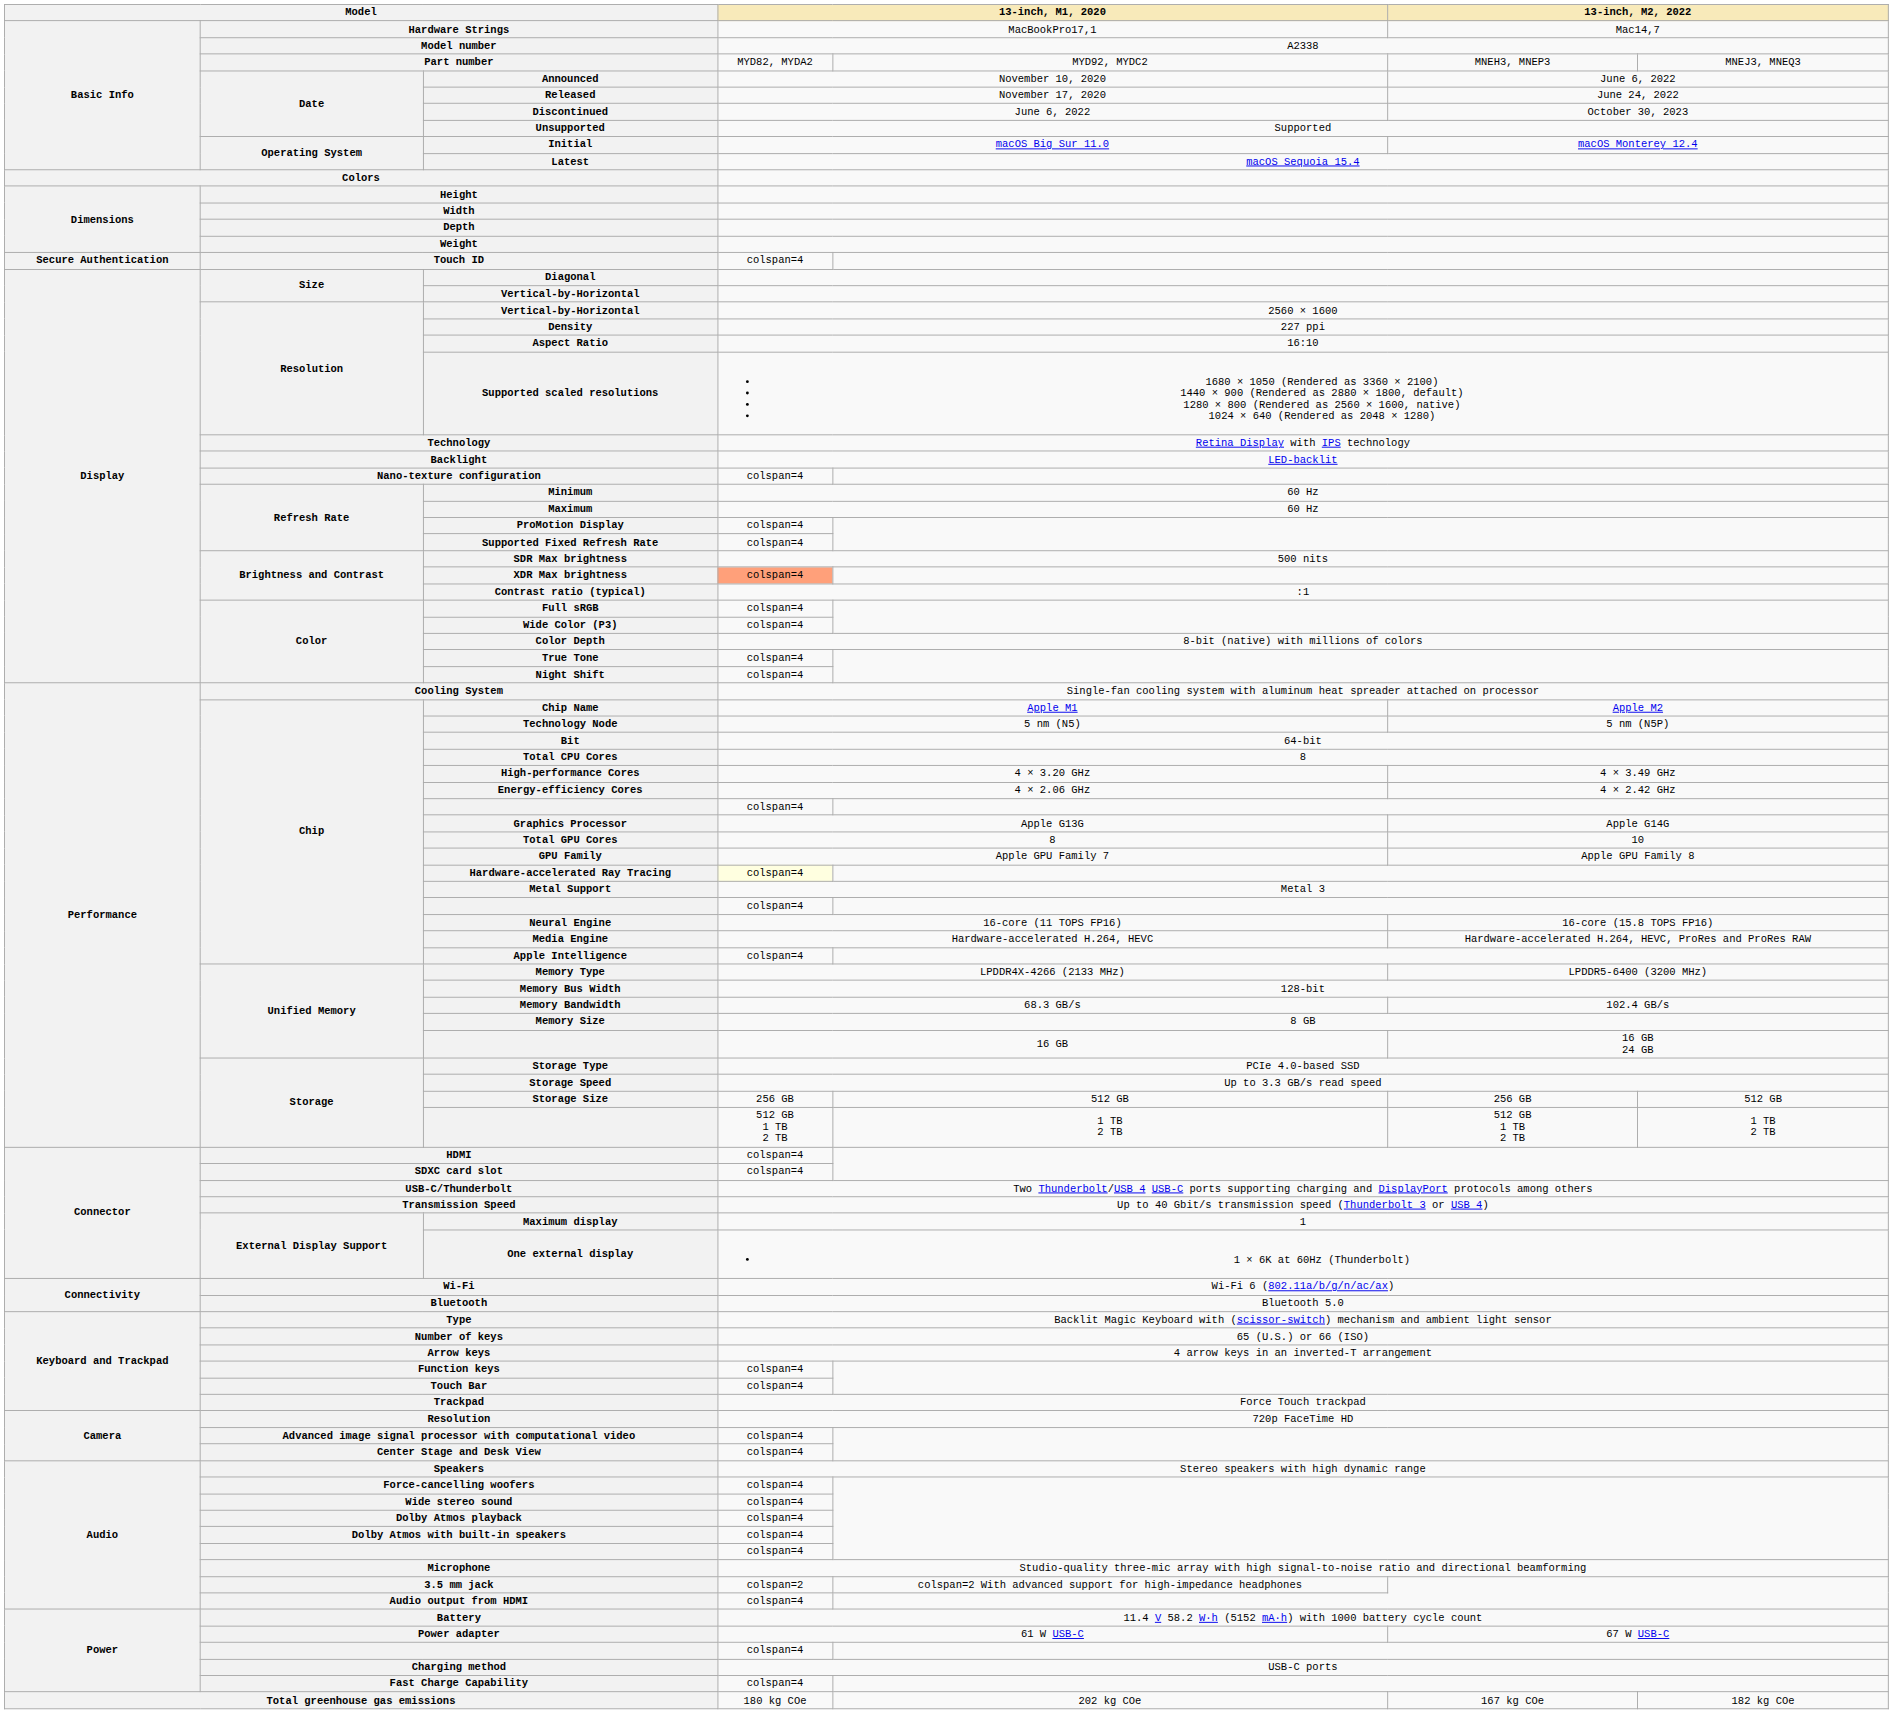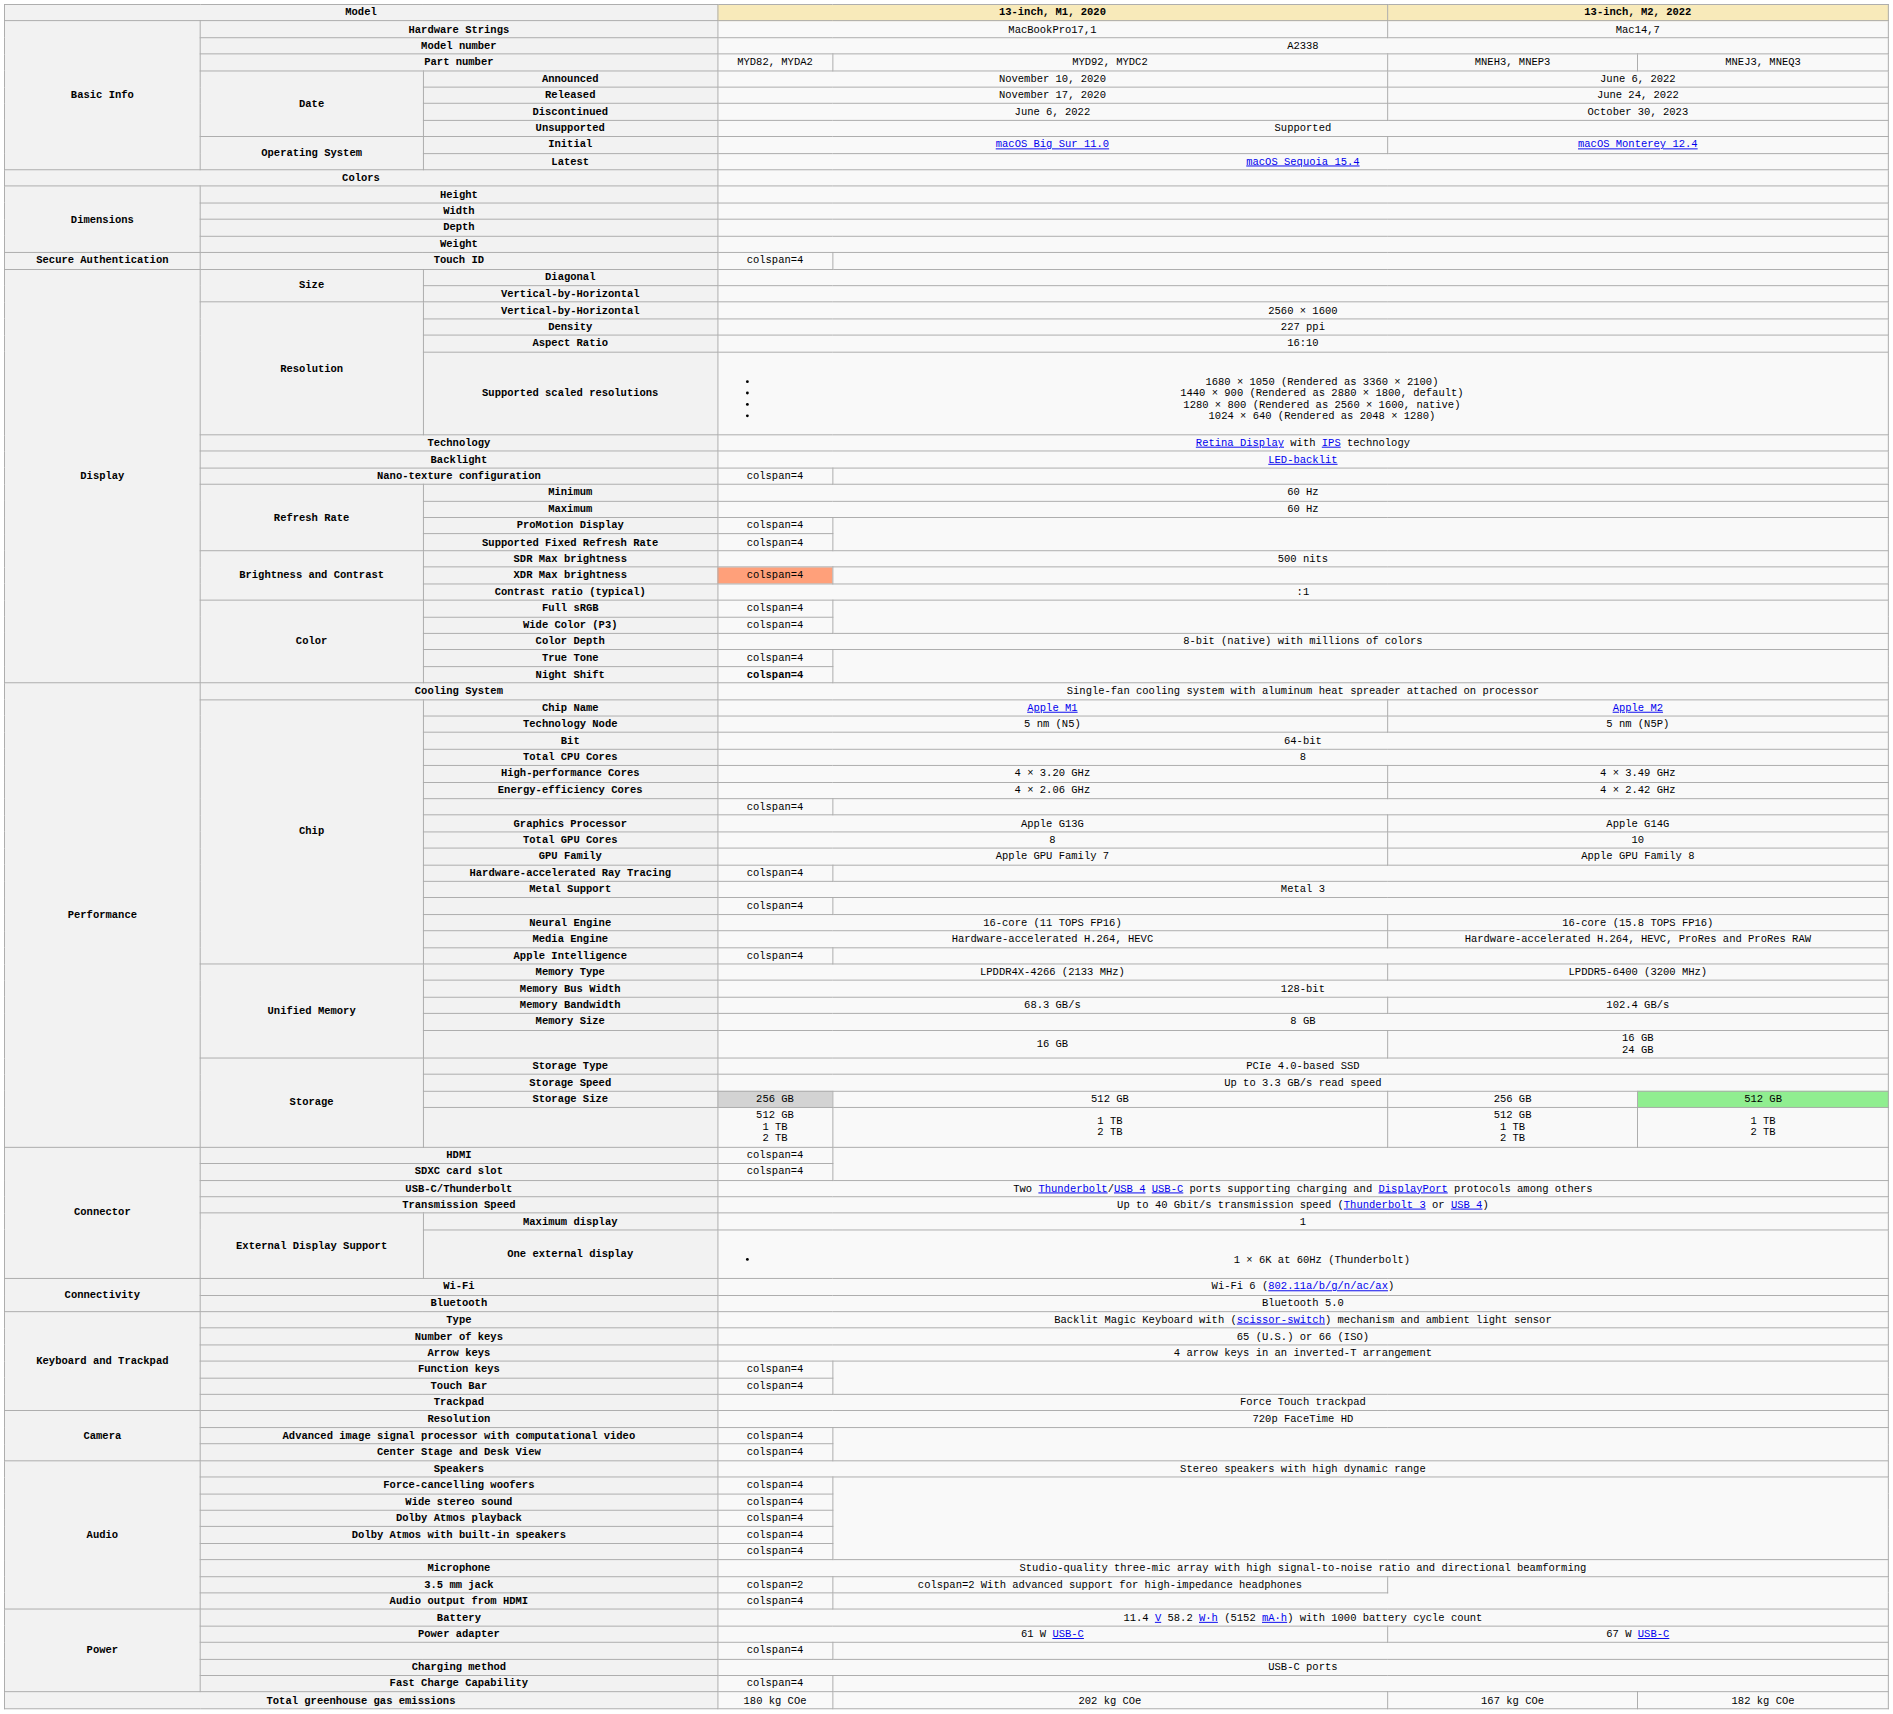(775, 675) normal -> (775, 675) bold
(775, 873) lightyellow background -> (775, 873) no background
(775, 1099) no background -> (775, 1099) lightgrey background
(1763, 1099) no background -> (1763, 1099) lightgreen background
